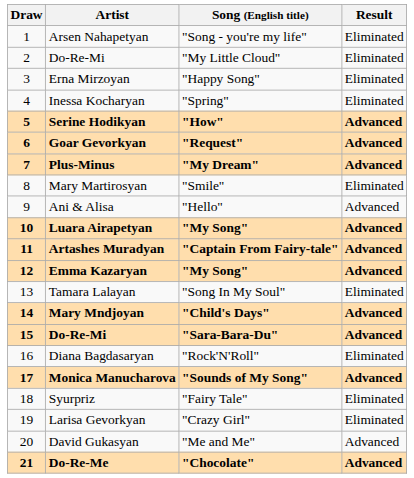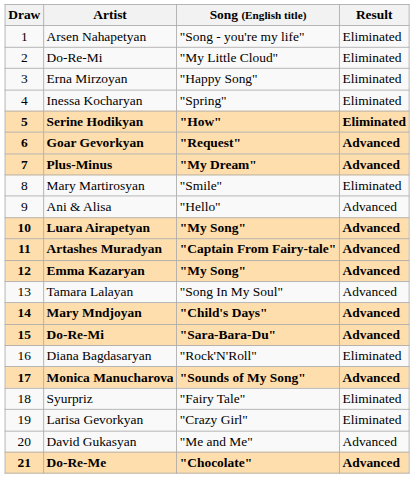(373, 121) Advanced -> (374, 121) Eliminated
(374, 292) Eliminated -> (370, 292) Advanced
